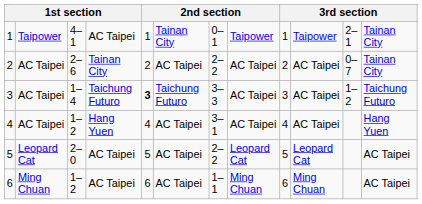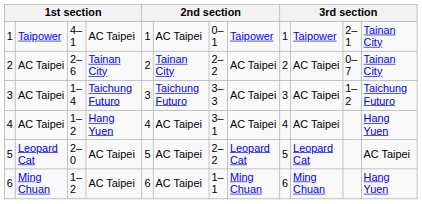(172, 36) Tainan City -> (179, 36) AC Taipei
(179, 65) AC Taipei -> (172, 65) Tainan City
(147, 95) bold -> (147, 95) normal
(387, 183) AC Taipei -> (377, 183) Hang Yuen
